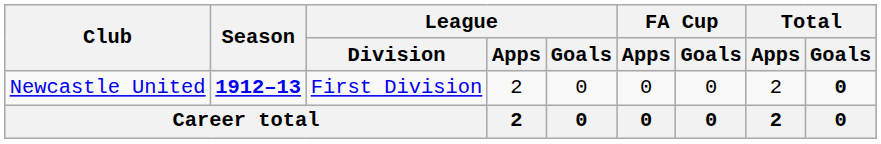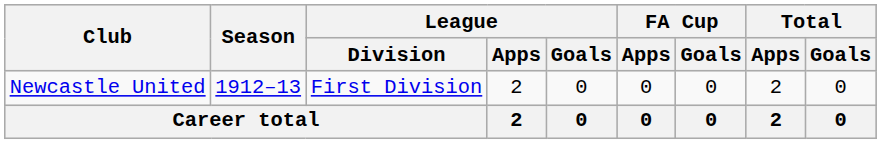(258, 88) bold -> (258, 88) normal
(841, 88) bold -> (841, 88) normal
